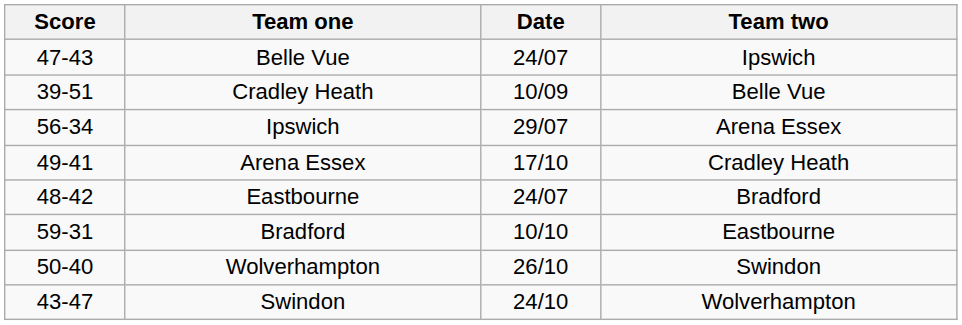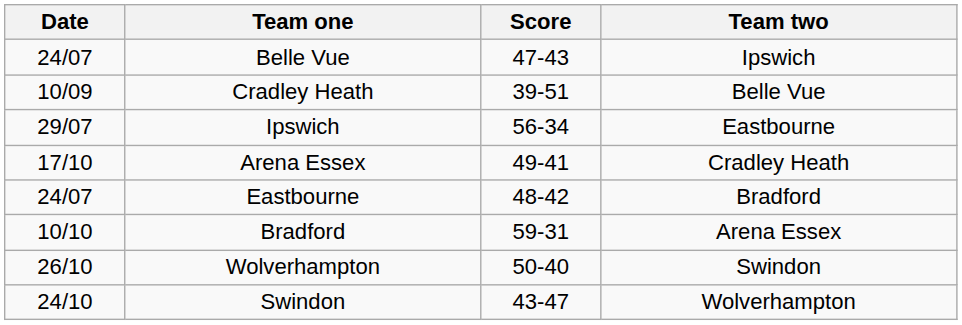columns swapped: (541, 22) <-> (65, 22)
(779, 127) Arena Essex -> (779, 127) Eastbourne
(779, 232) Eastbourne -> (779, 232) Arena Essex
